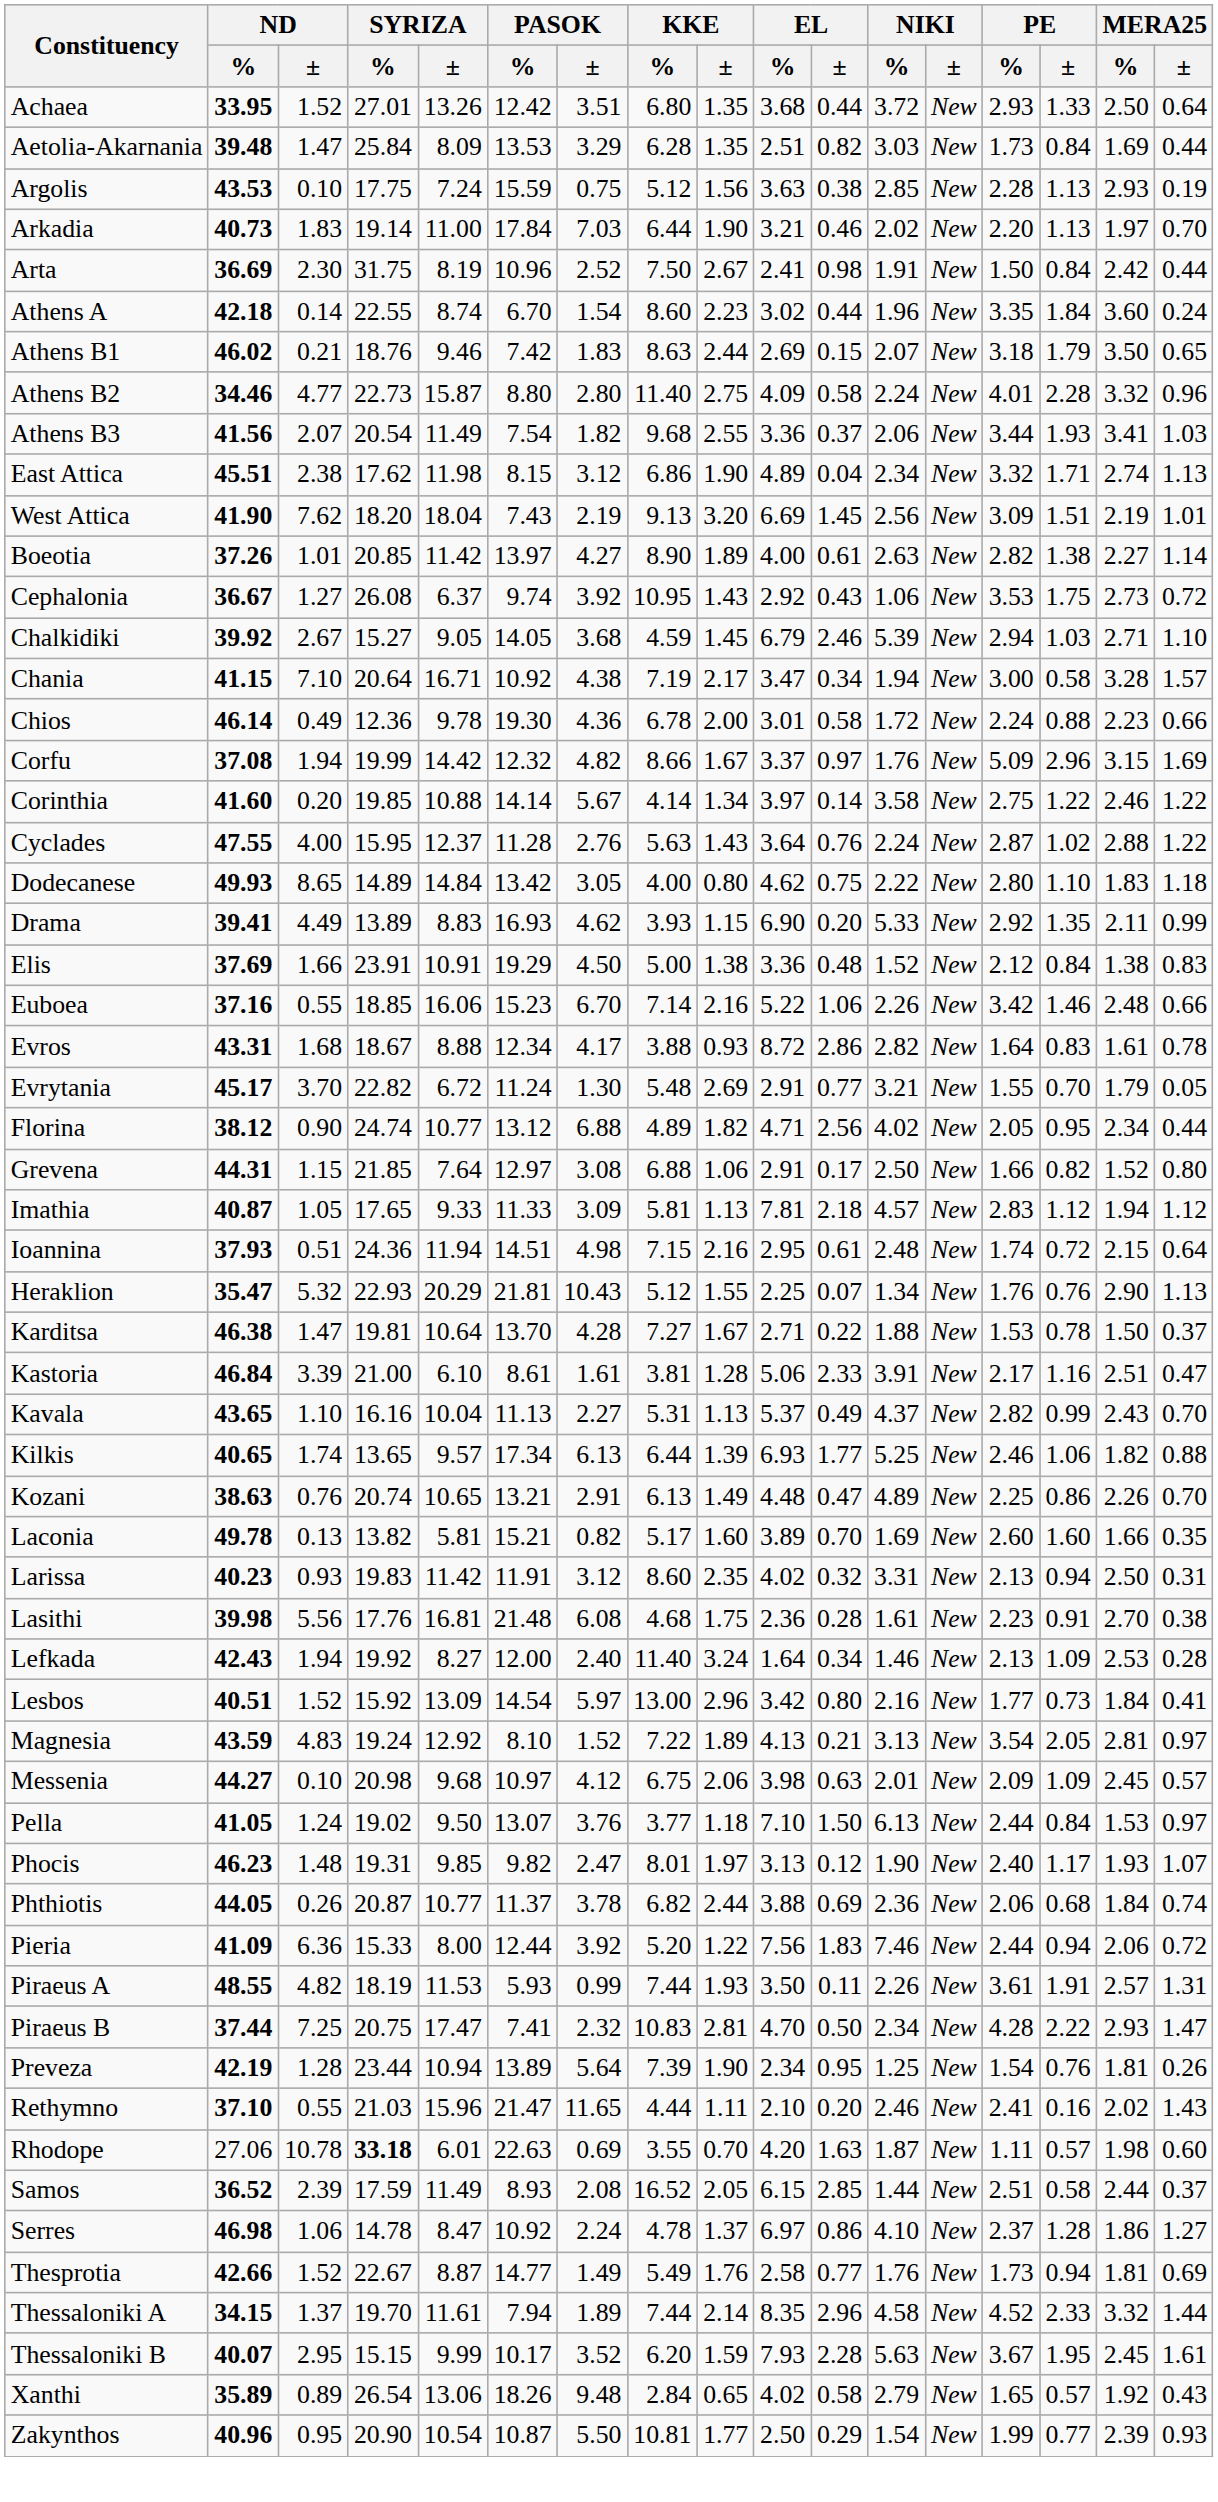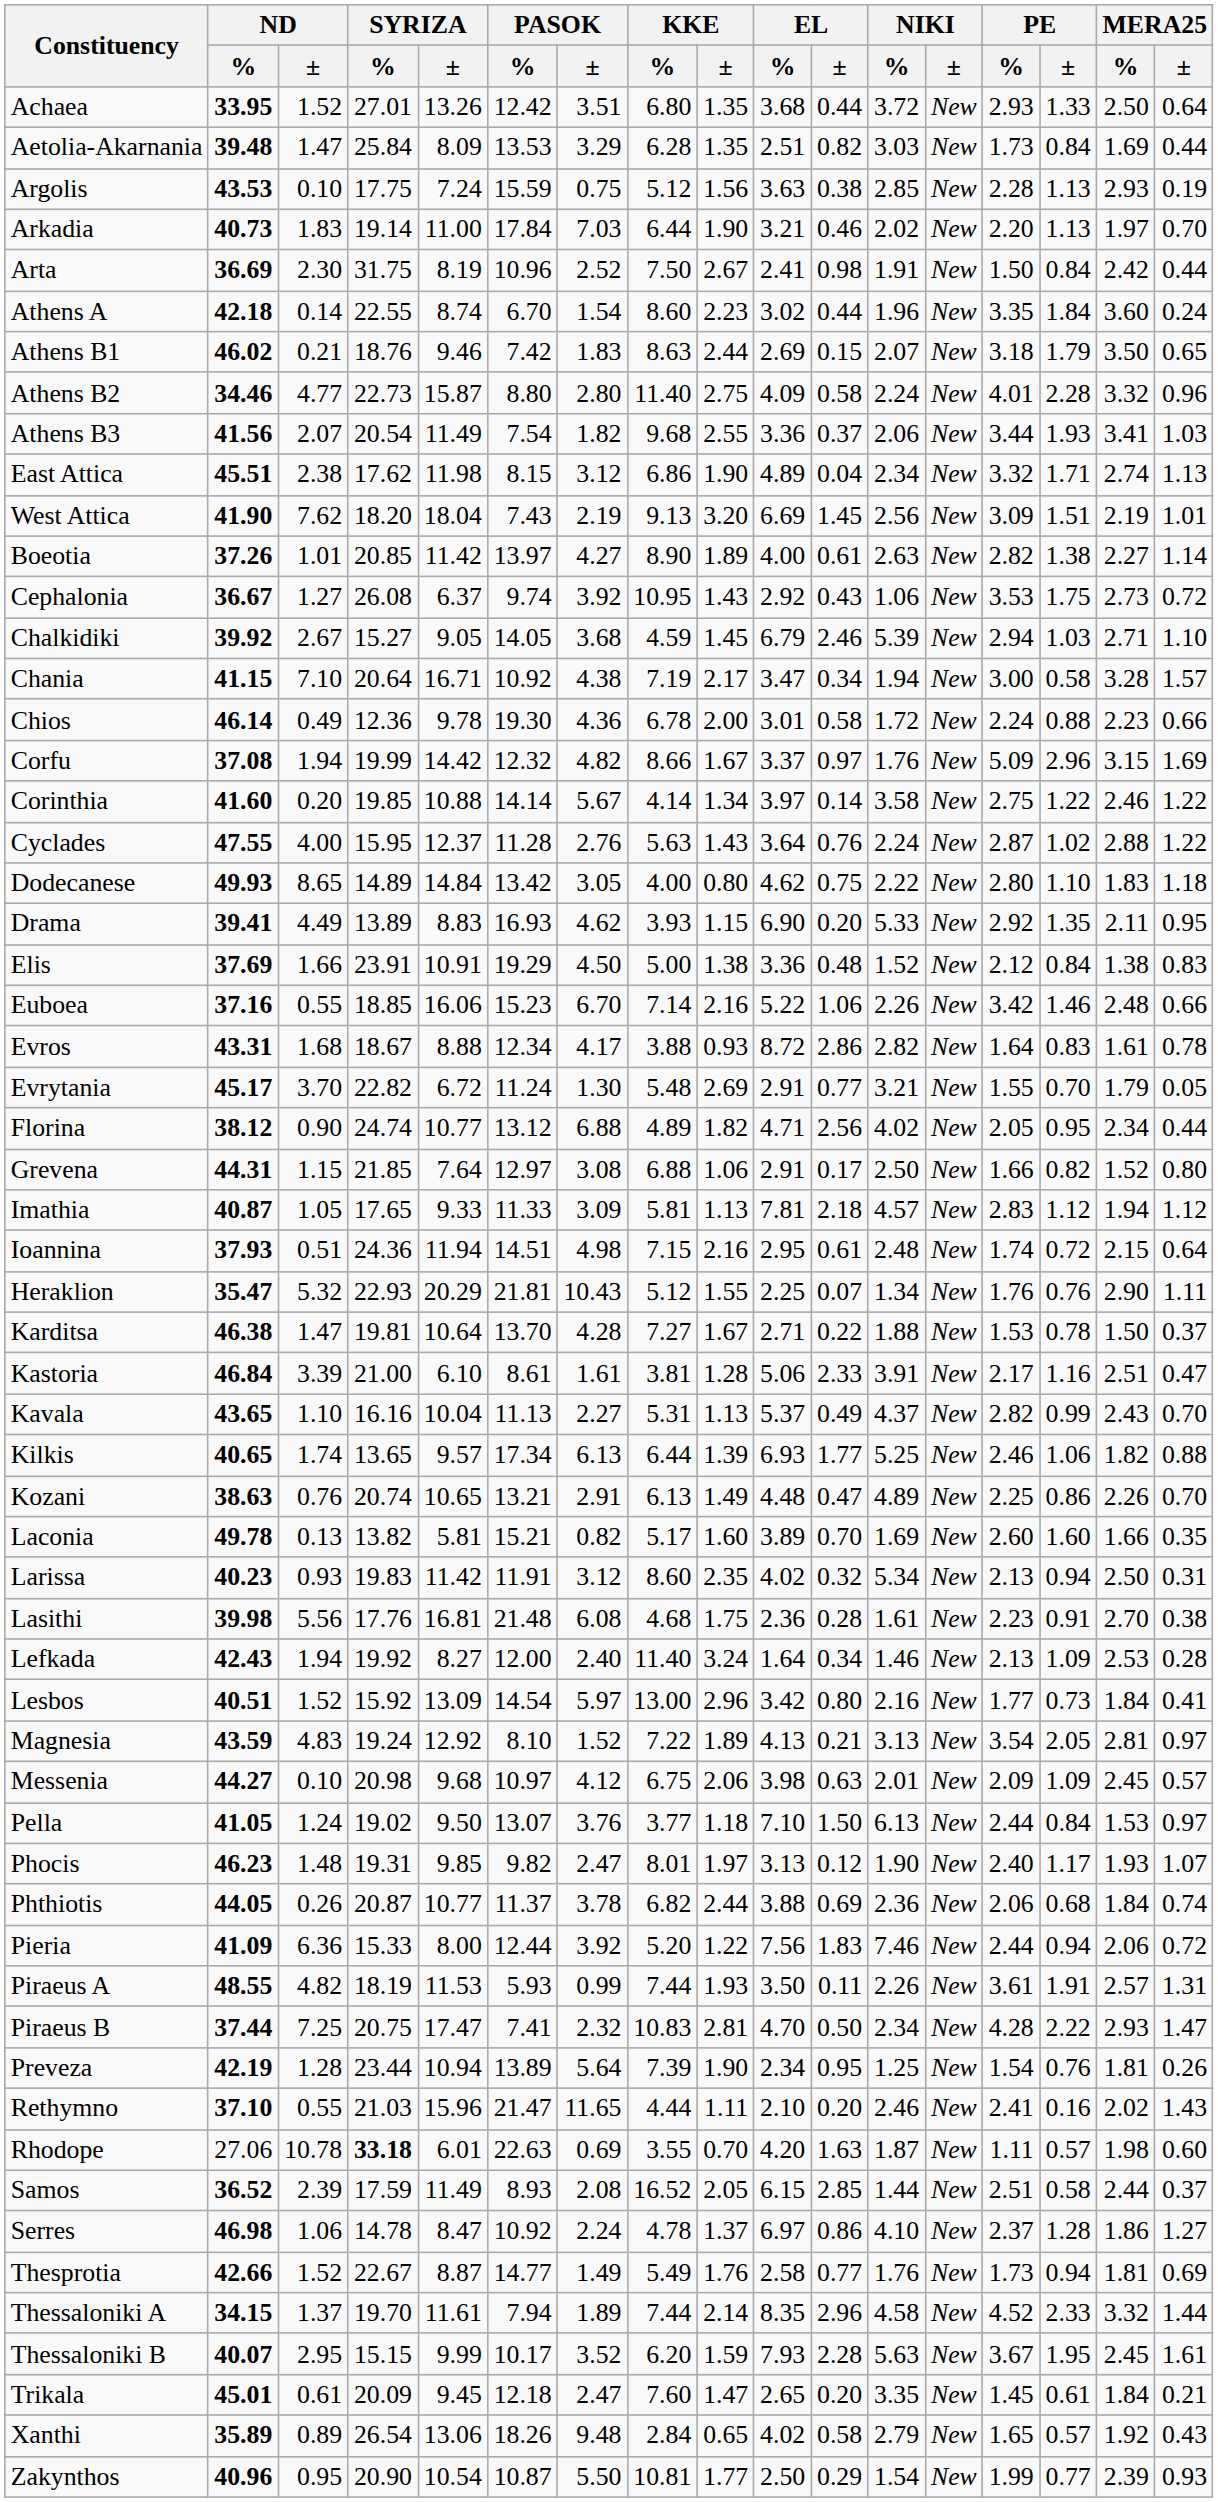(1184, 923) 0.99 -> (1184, 923) 0.95
(1184, 1291) 1.13 -> (1185, 1291) 1.11
(897, 1577) 3.31 -> (897, 1577) 5.34
+ row: (47, 2394)
